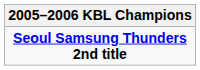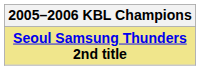(100, 45) no background -> (100, 45) khaki background
